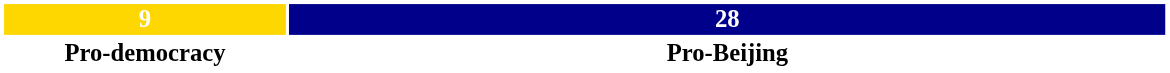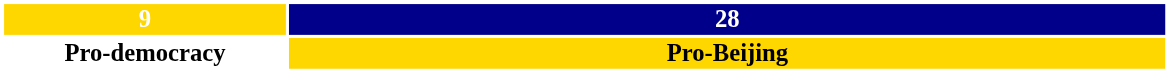(727, 53) no background -> (727, 53) gold background
